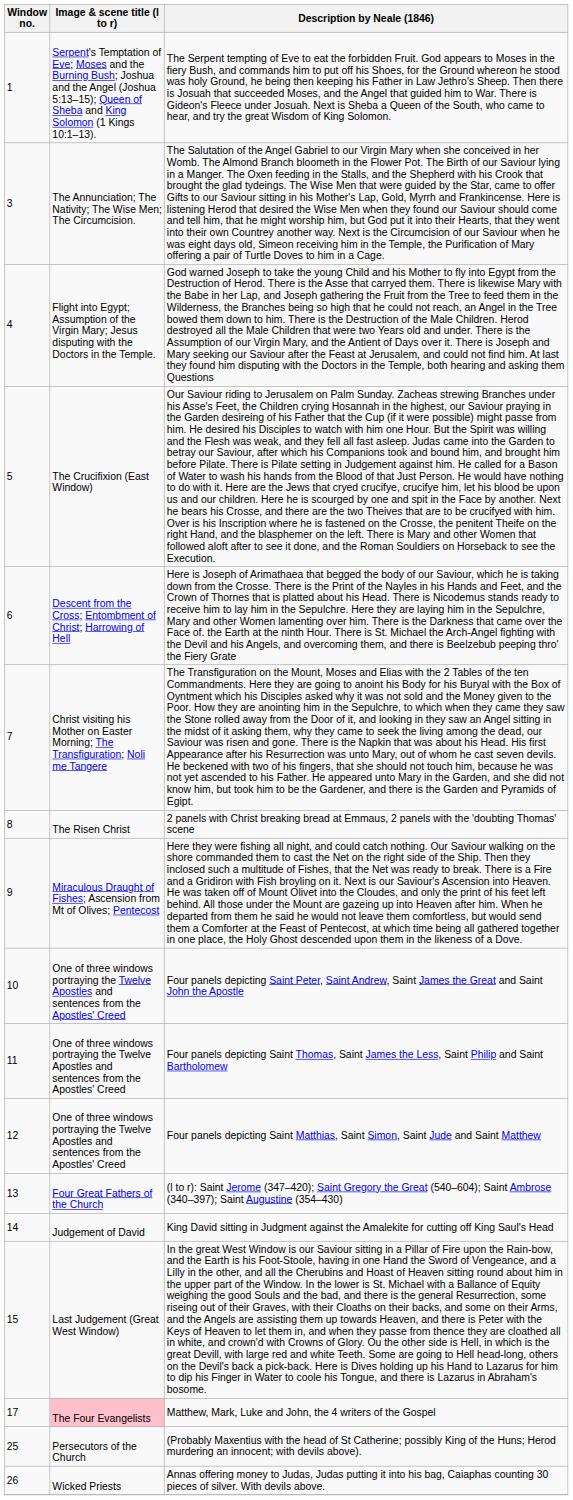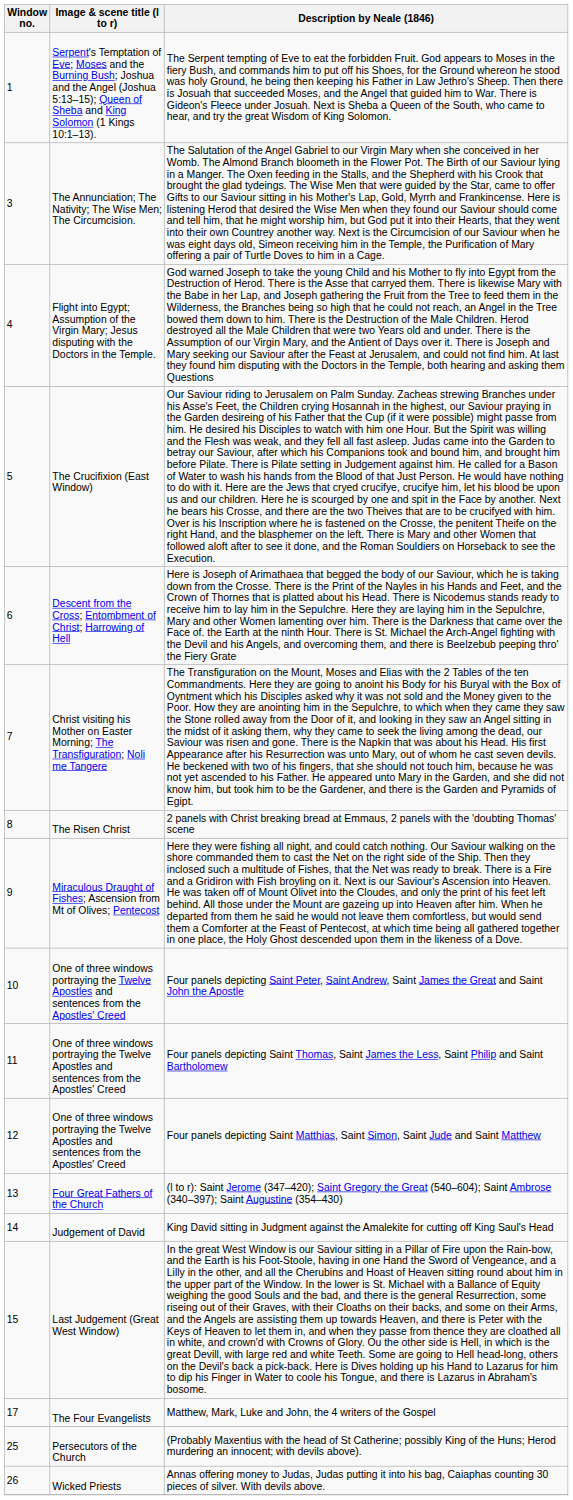(101, 1418) pink background -> (101, 1418) no background
